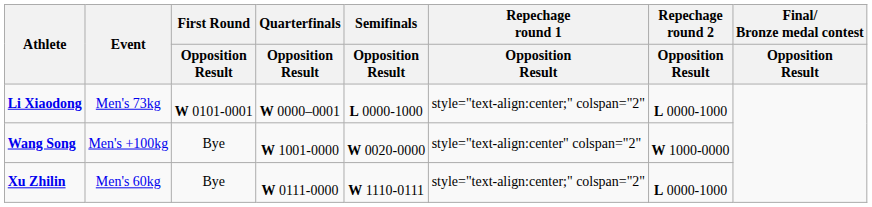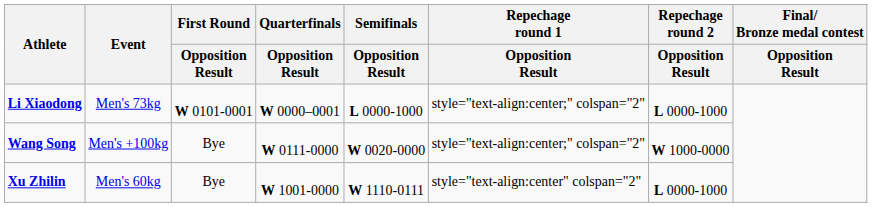(300, 151) W 1001-0000 -> (300, 151) W 0111-0000
(536, 143) style="text-align:center" colspan="2" -> (538, 143) style="text-align:center;" colspan="2"
(300, 191) W 0111-0000 -> (300, 191) W 1001-0000
(538, 182) style="text-align:center;" colspan="2" -> (536, 182) style="text-align:center" colspan="2"
